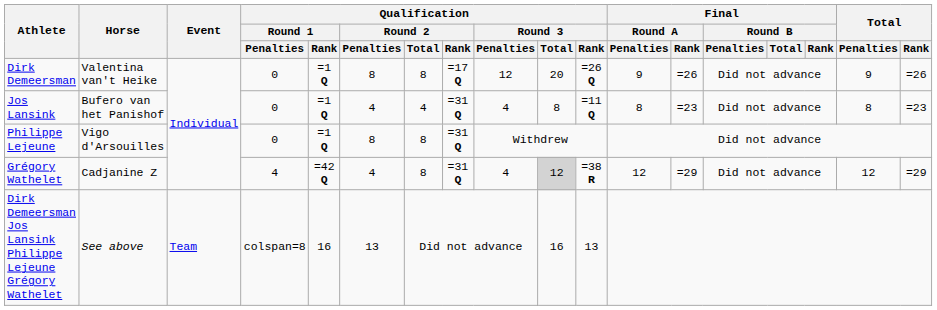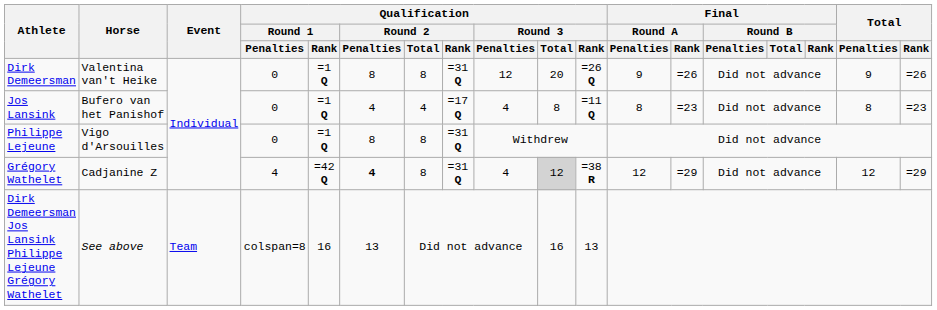(458, 74) =17 Q -> (458, 74) =31 Q
(458, 107) =31 Q -> (458, 107) =17 Q
(372, 173) normal -> (372, 173) bold
